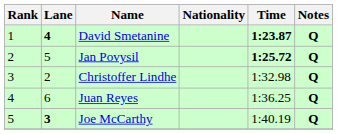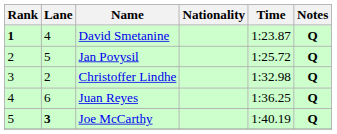(11, 35) normal -> (11, 35) bold
(47, 35) bold -> (47, 35) normal
(271, 35) bold -> (271, 35) normal
(271, 56) bold -> (271, 56) normal
